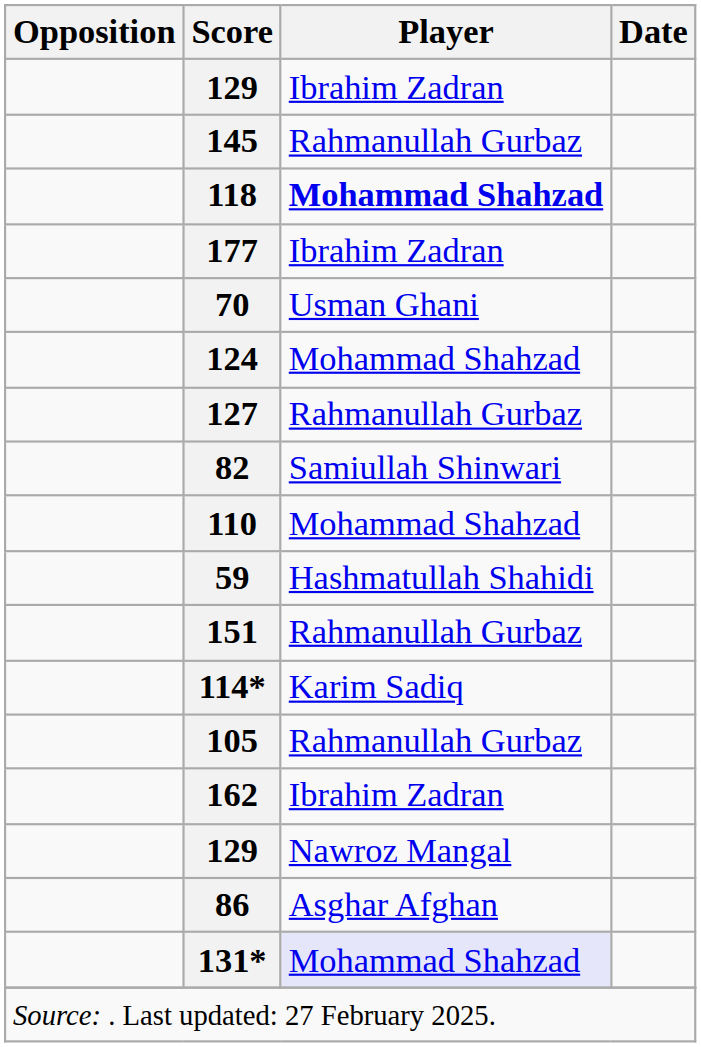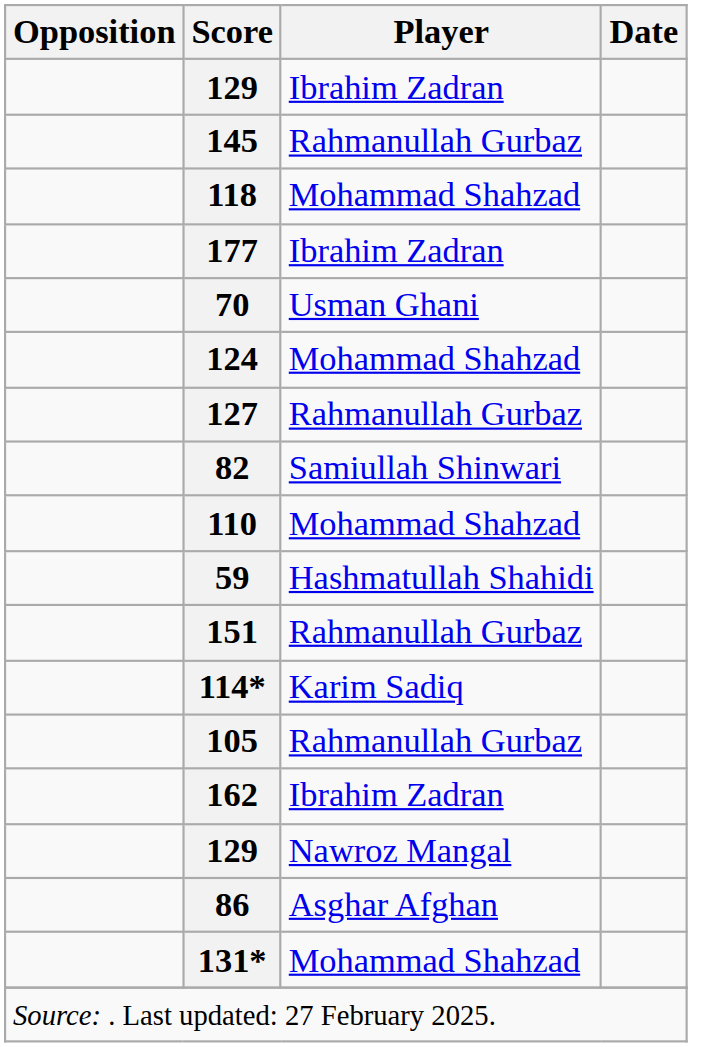(446, 195) bold -> (434, 195) normal
(434, 959) lavender background -> (434, 959) no background
